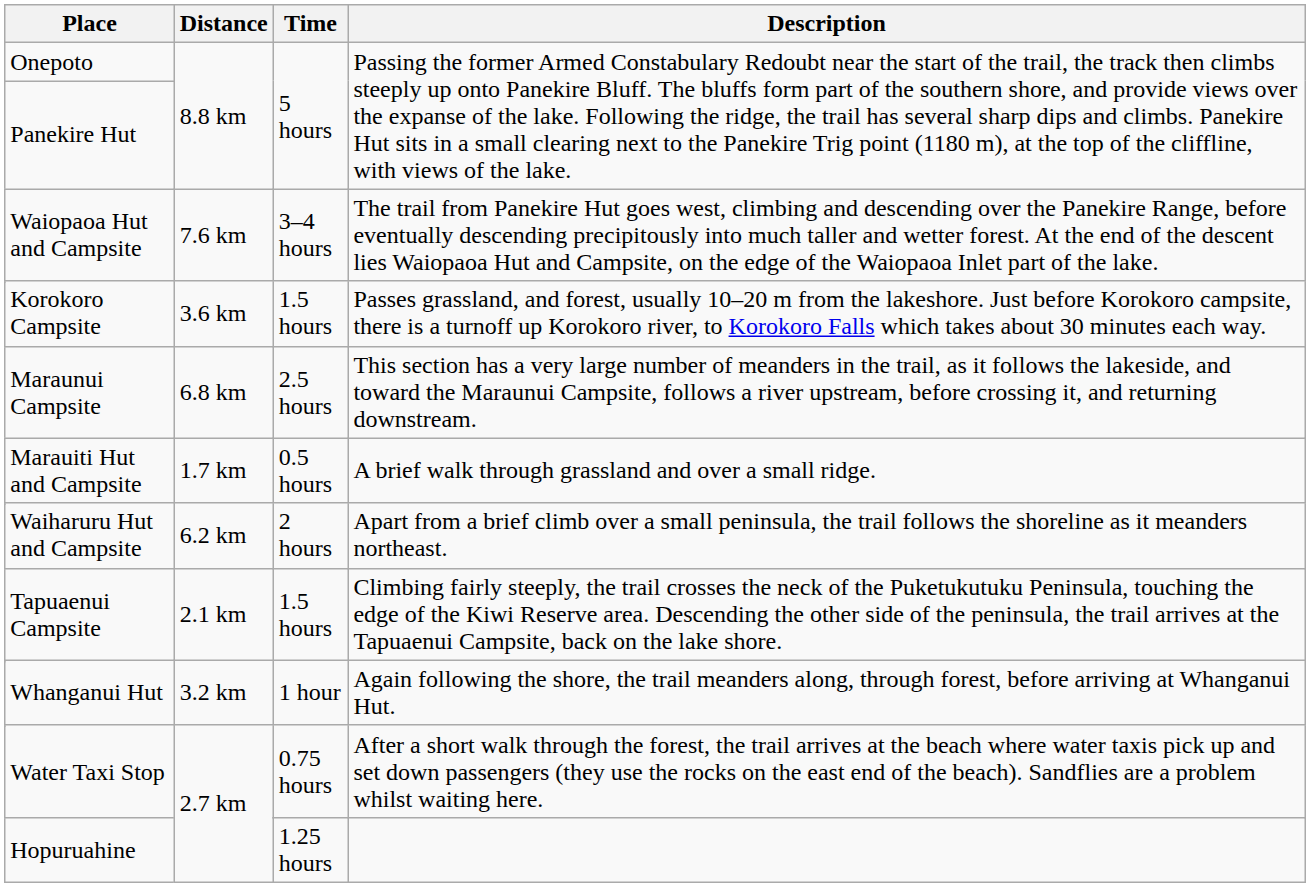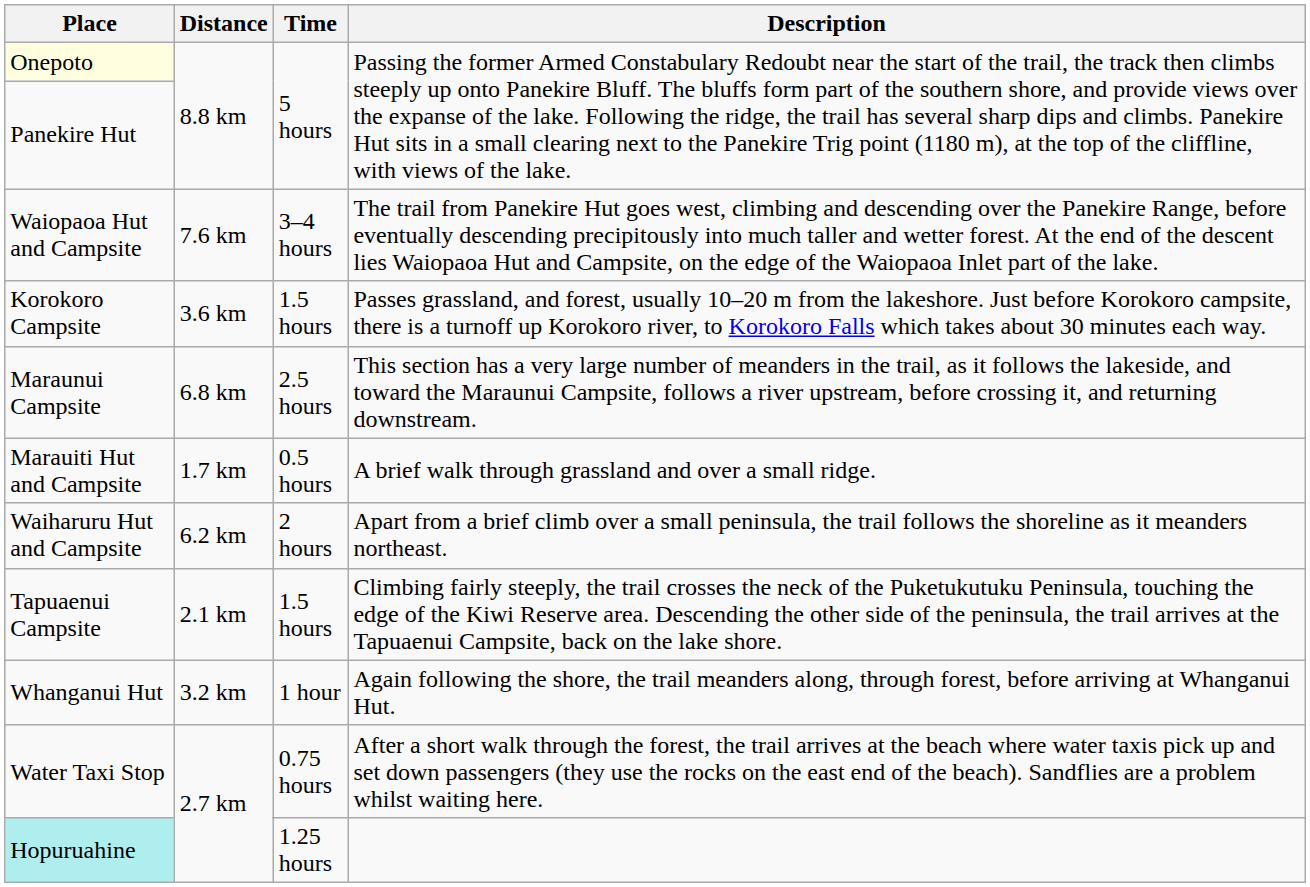(52, 61) no background -> (52, 61) lightyellow background
(73, 849) no background -> (73, 849) paleturquoise background
